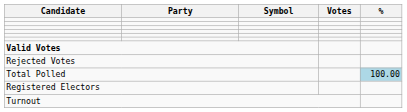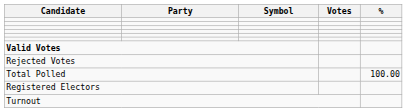(385, 74) lightblue background -> (385, 74) no background
